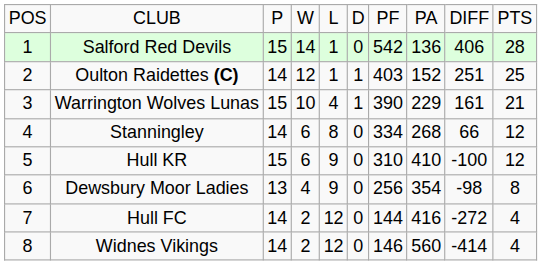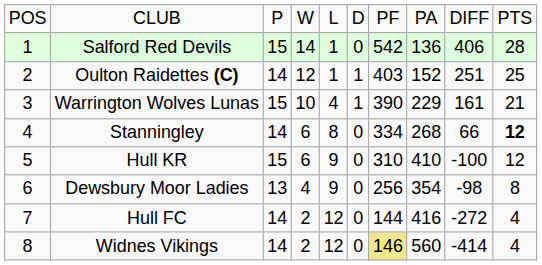(515, 132) normal -> (515, 132) bold
(388, 246) no background -> (388, 246) khaki background
